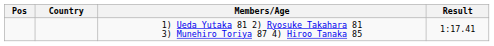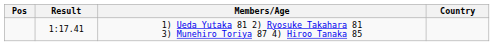columns swapped: (66, 11) <-> (458, 11)
